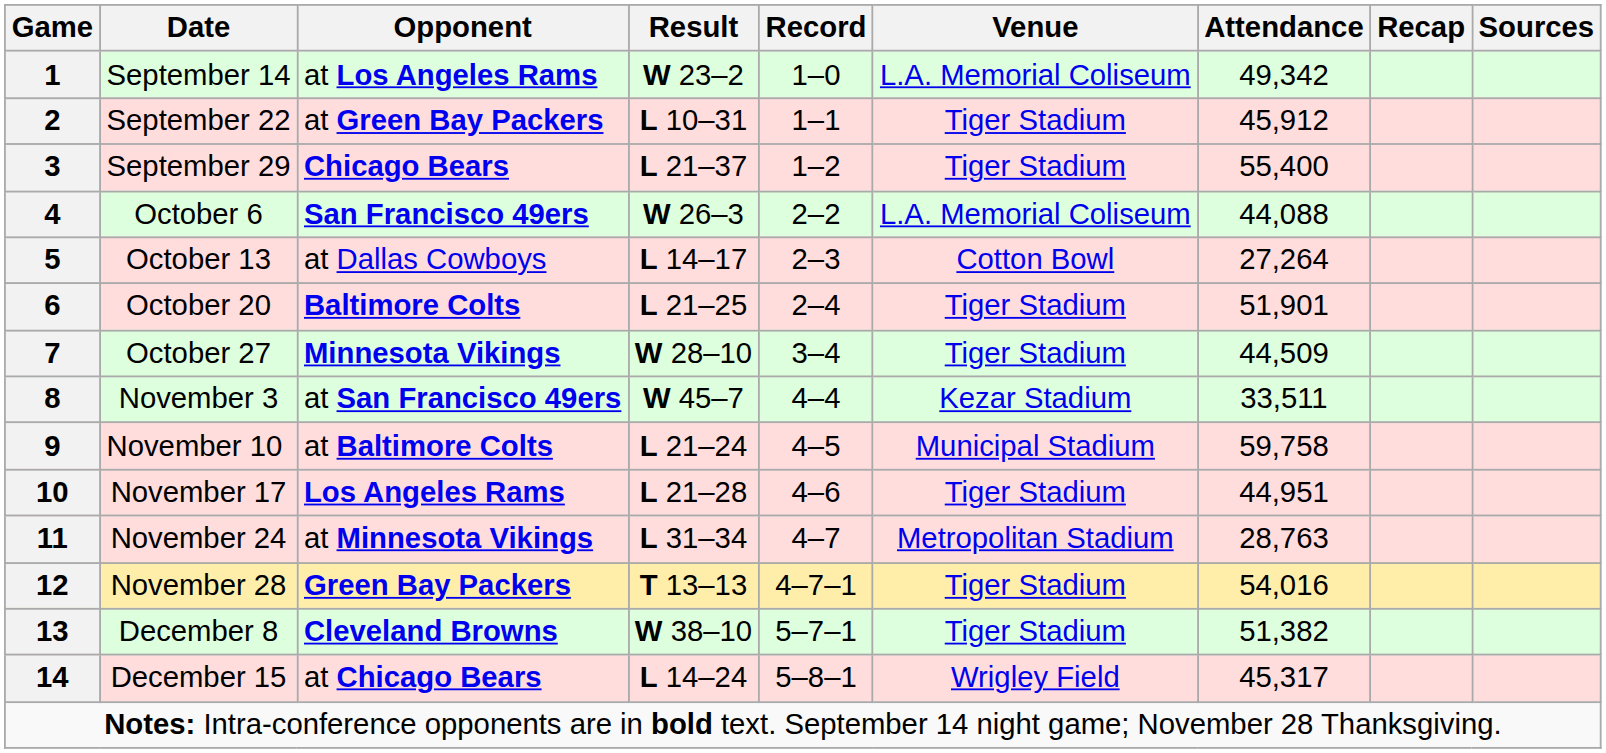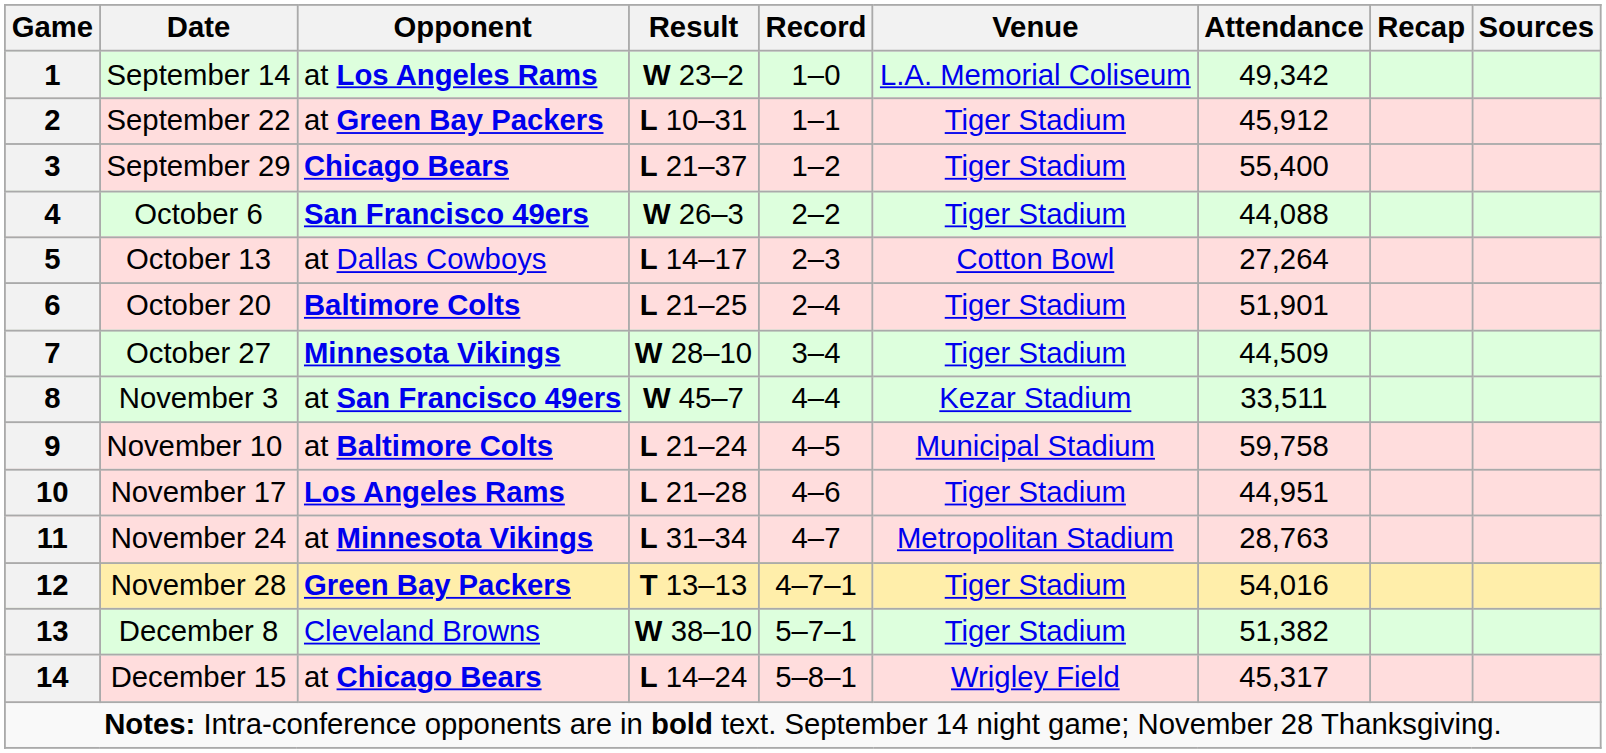(1035, 213) L.A. Memorial Coliseum -> (1035, 213) Tiger Stadium
(431, 631) bold -> (422, 631) normal
